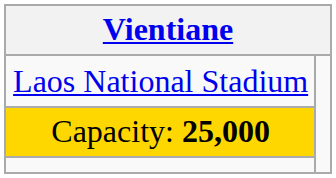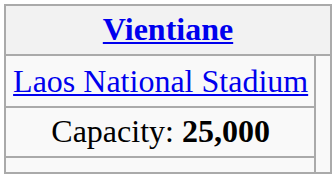(161, 131) gold background -> (161, 131) no background
